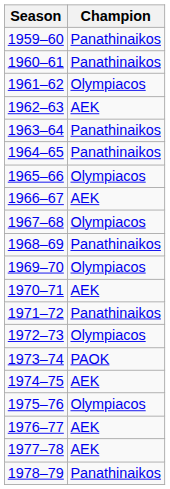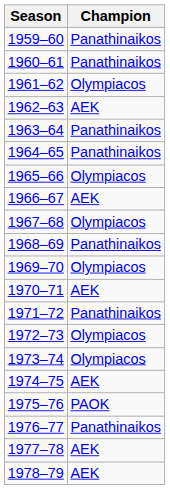(90, 358) PAOK -> (108, 358) Olympiacos
(108, 404) Olympiacos -> (90, 404) PAOK
(85, 427) AEK -> (116, 427) Panathinaikos
(116, 473) Panathinaikos -> (85, 473) AEK
